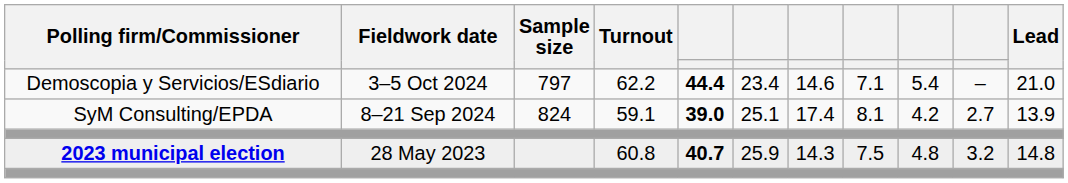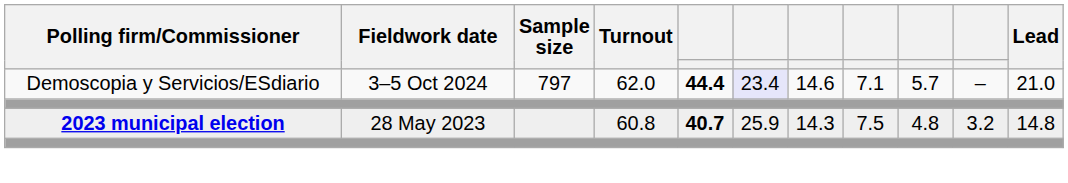(636, 84) 62.2 -> (636, 84) 62.0
(760, 84) no background -> (760, 84) lavender background
(925, 84) 5.4 -> (925, 84) 5.7
- row: (173, 114)
